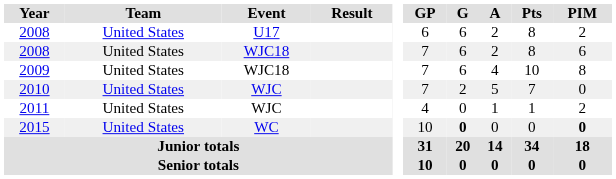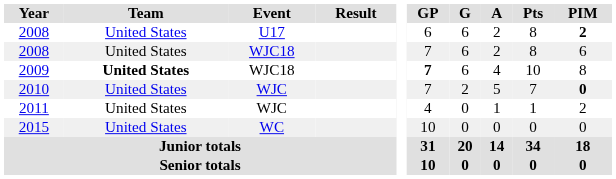(582, 32) normal -> (583, 32) bold
(143, 70) normal -> (146, 70) bold
(425, 70) normal -> (428, 70) bold
(582, 89) normal -> (583, 89) bold
(463, 127) bold -> (465, 127) normal
(582, 127) bold -> (583, 127) normal
